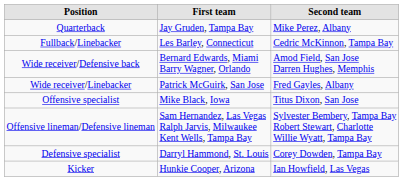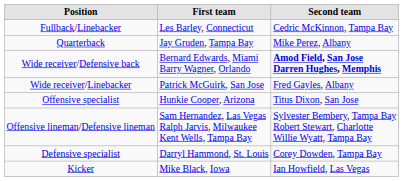rows swapped: (81, 27) <-> (81, 43)
(324, 64) normal -> (327, 64) bold
(195, 100) Mike Black, Iowa -> (207, 100) Hunkie Cooper, Arizona
(207, 169) Hunkie Cooper, Arizona -> (195, 169) Mike Black, Iowa
